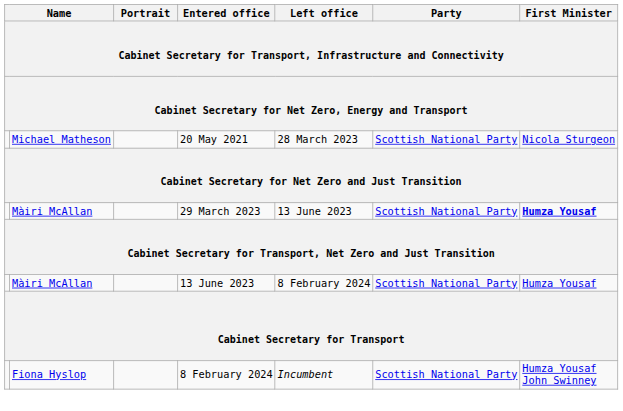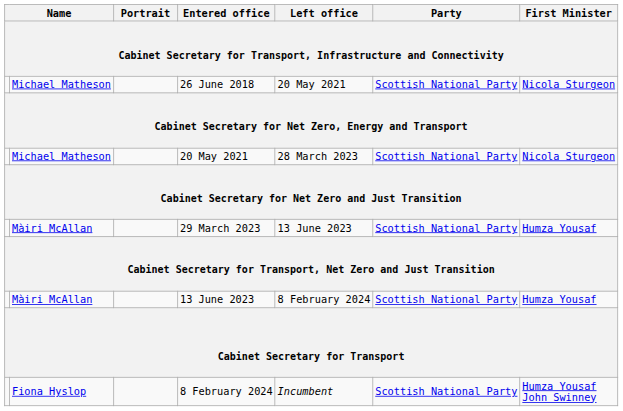+ row: (217, 84)
(559, 211) bold -> (559, 228) normal
